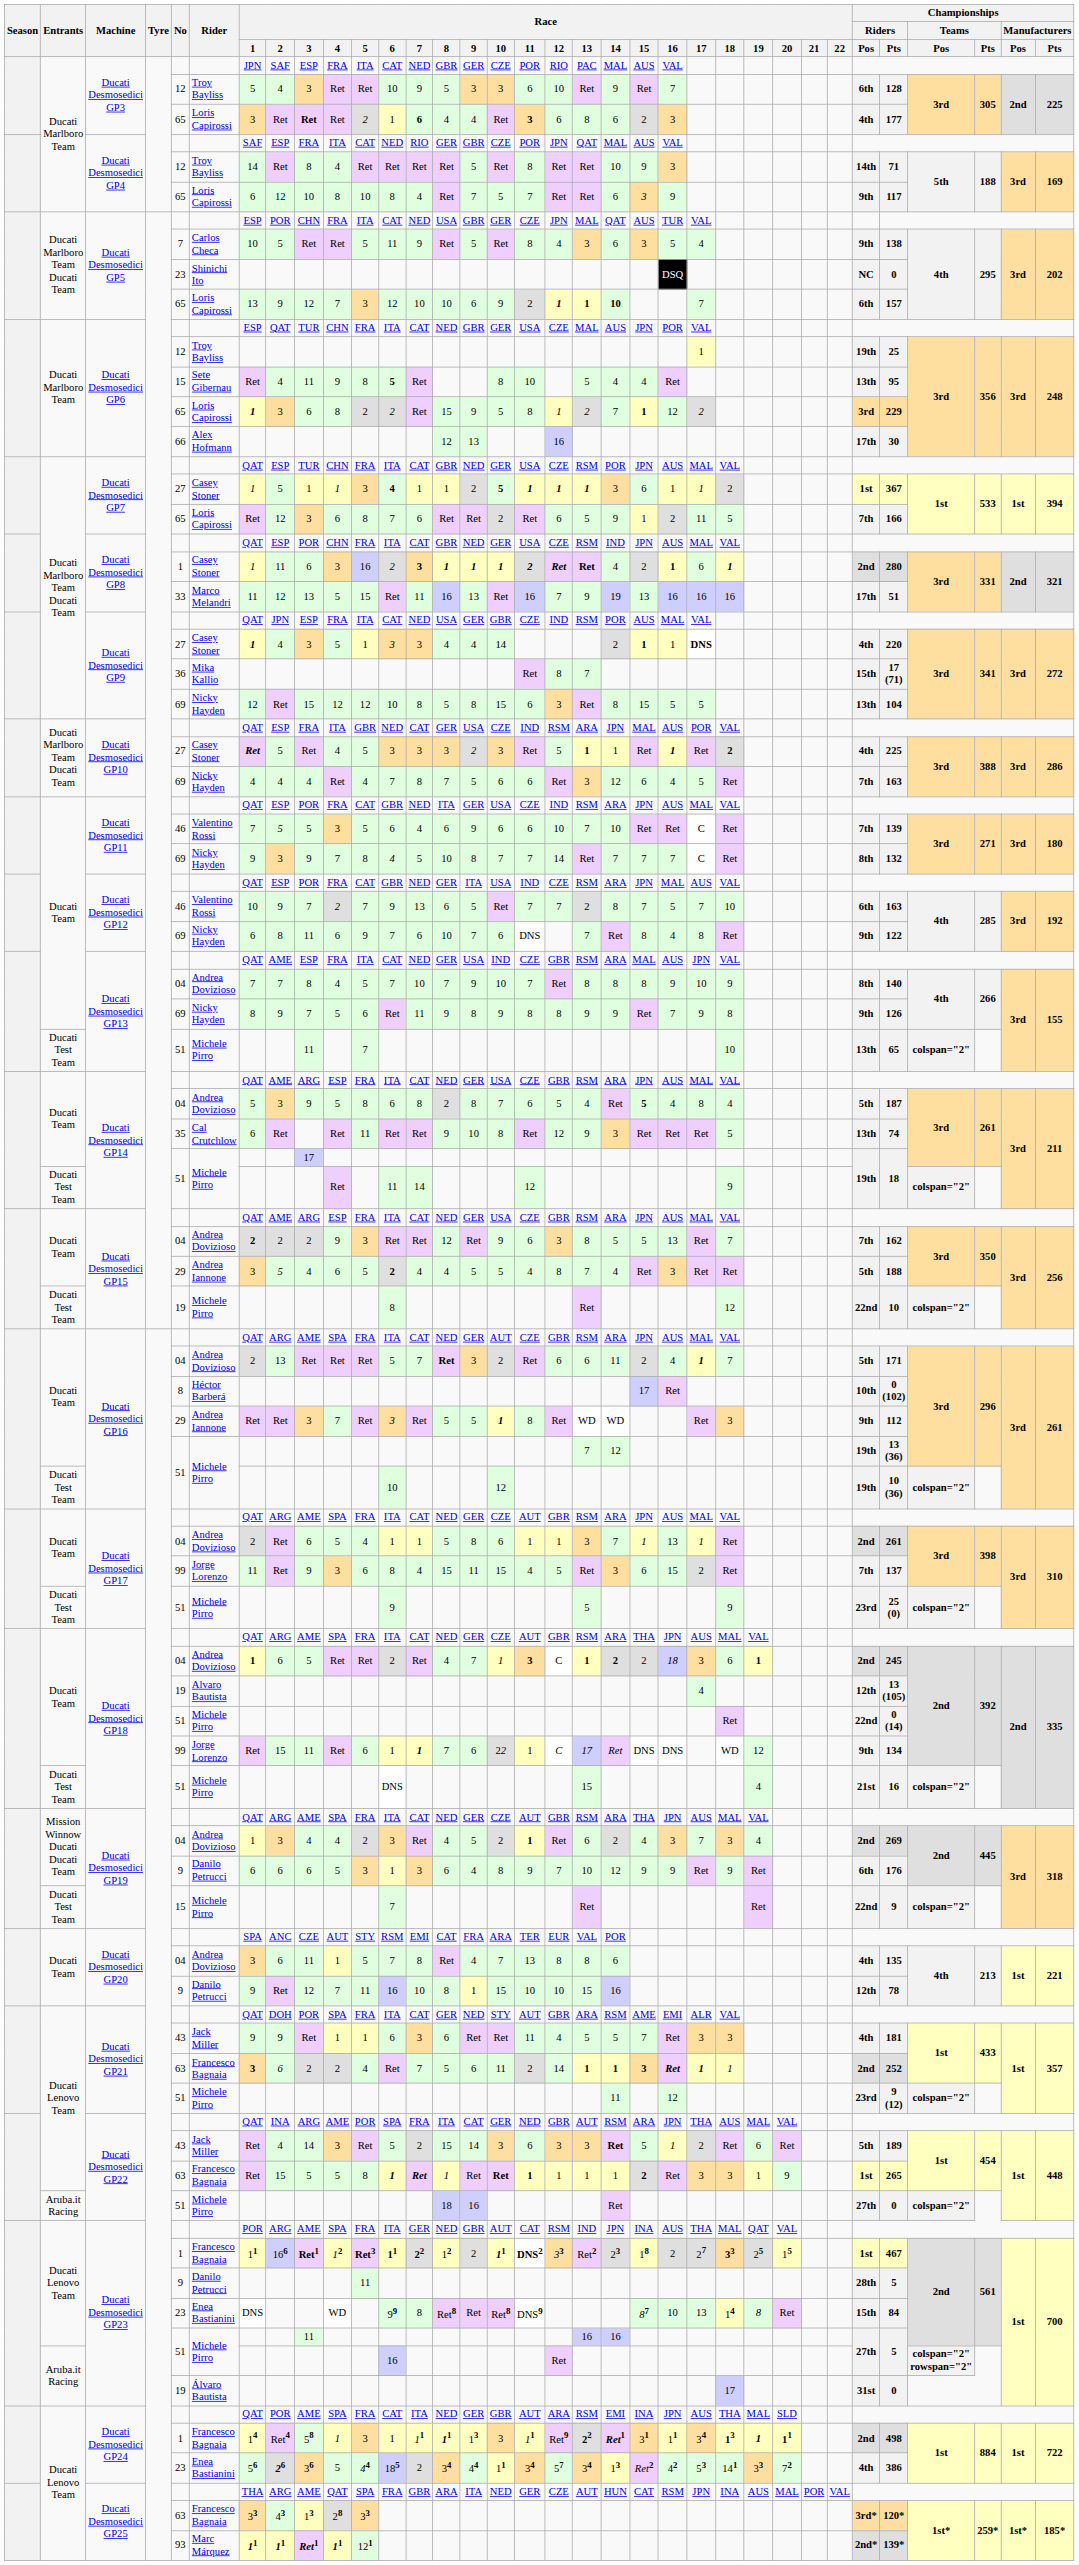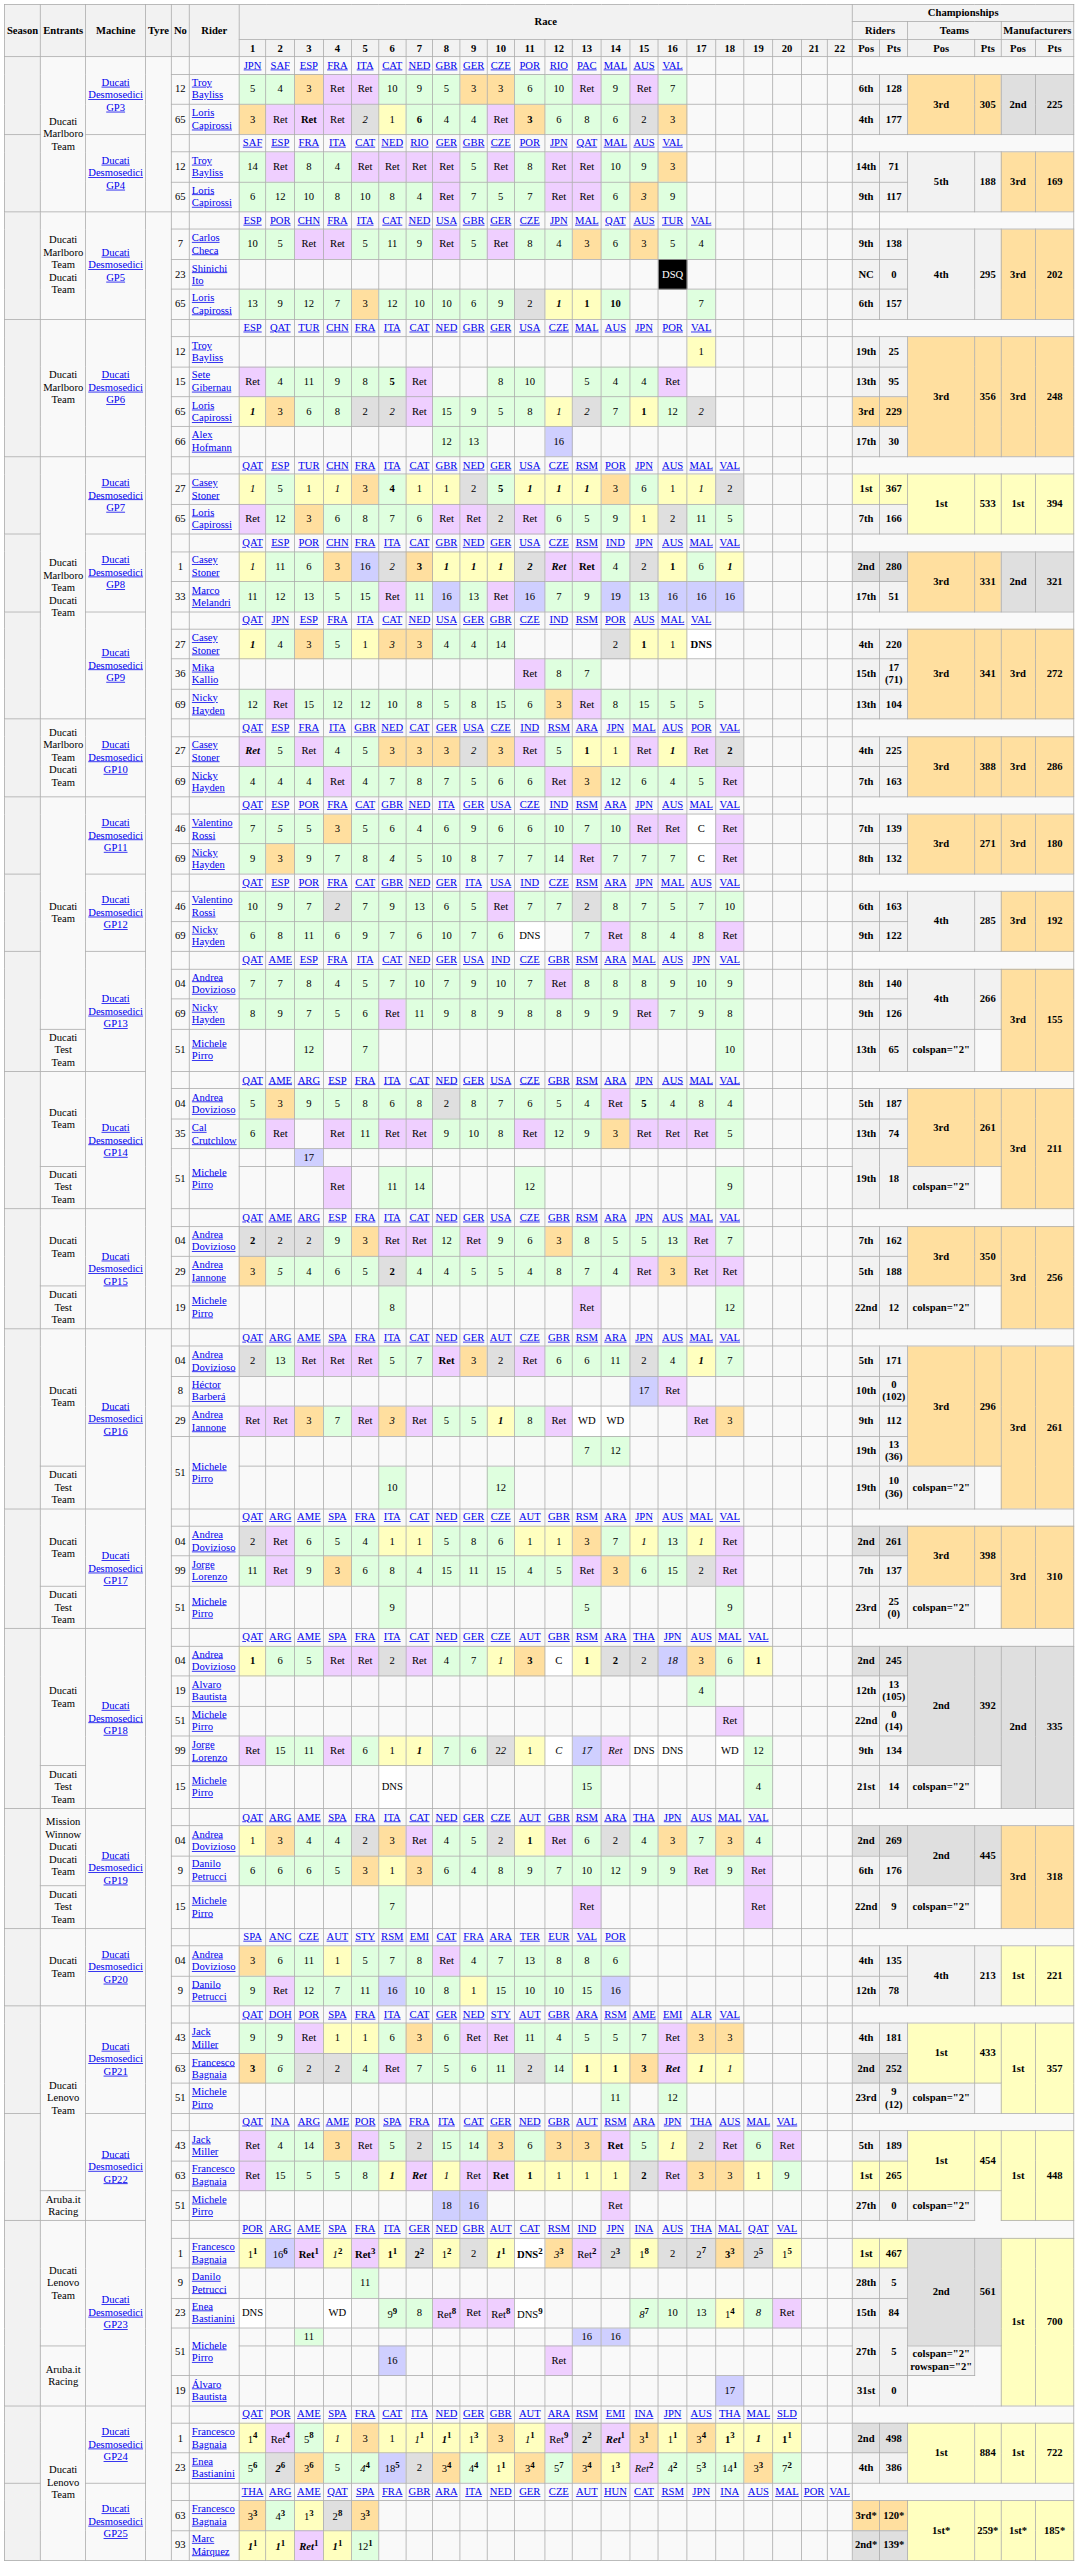(309, 1049) 11 -> (309, 1049) 12
(894, 1307) 10 -> (894, 1307) 12
(180, 1786) 51 -> (180, 1786) 15
(894, 1786) 16 -> (894, 1786) 14
